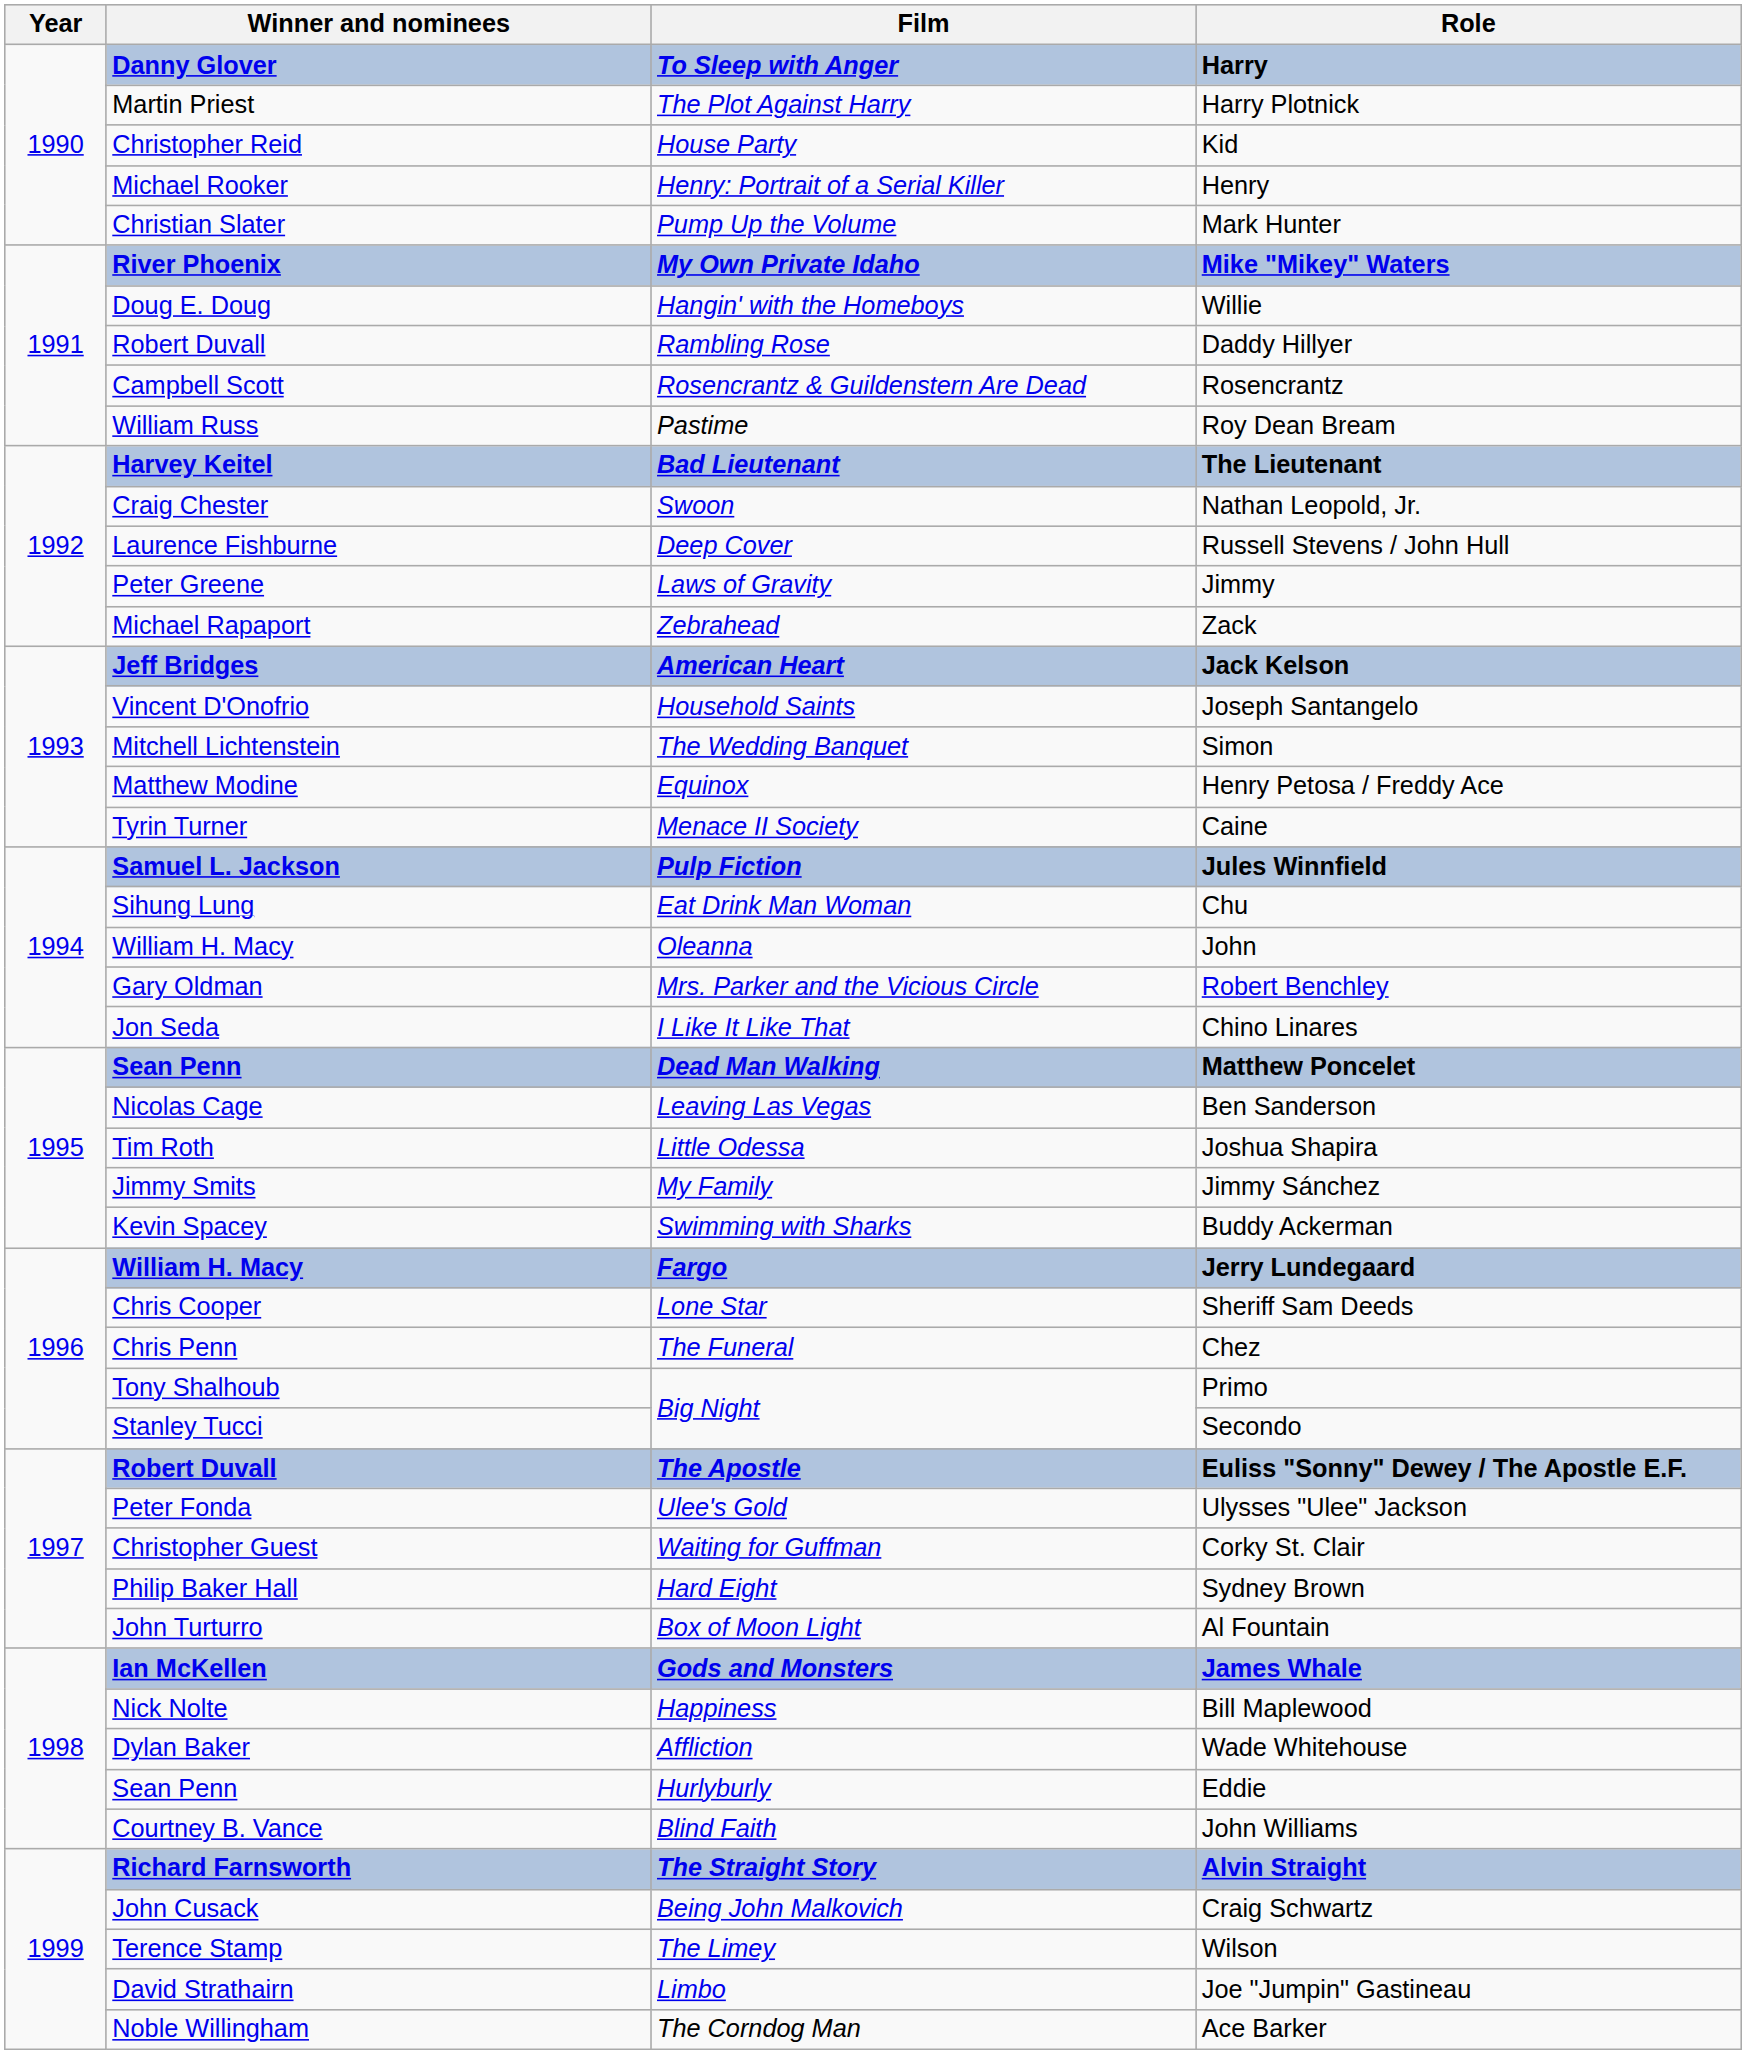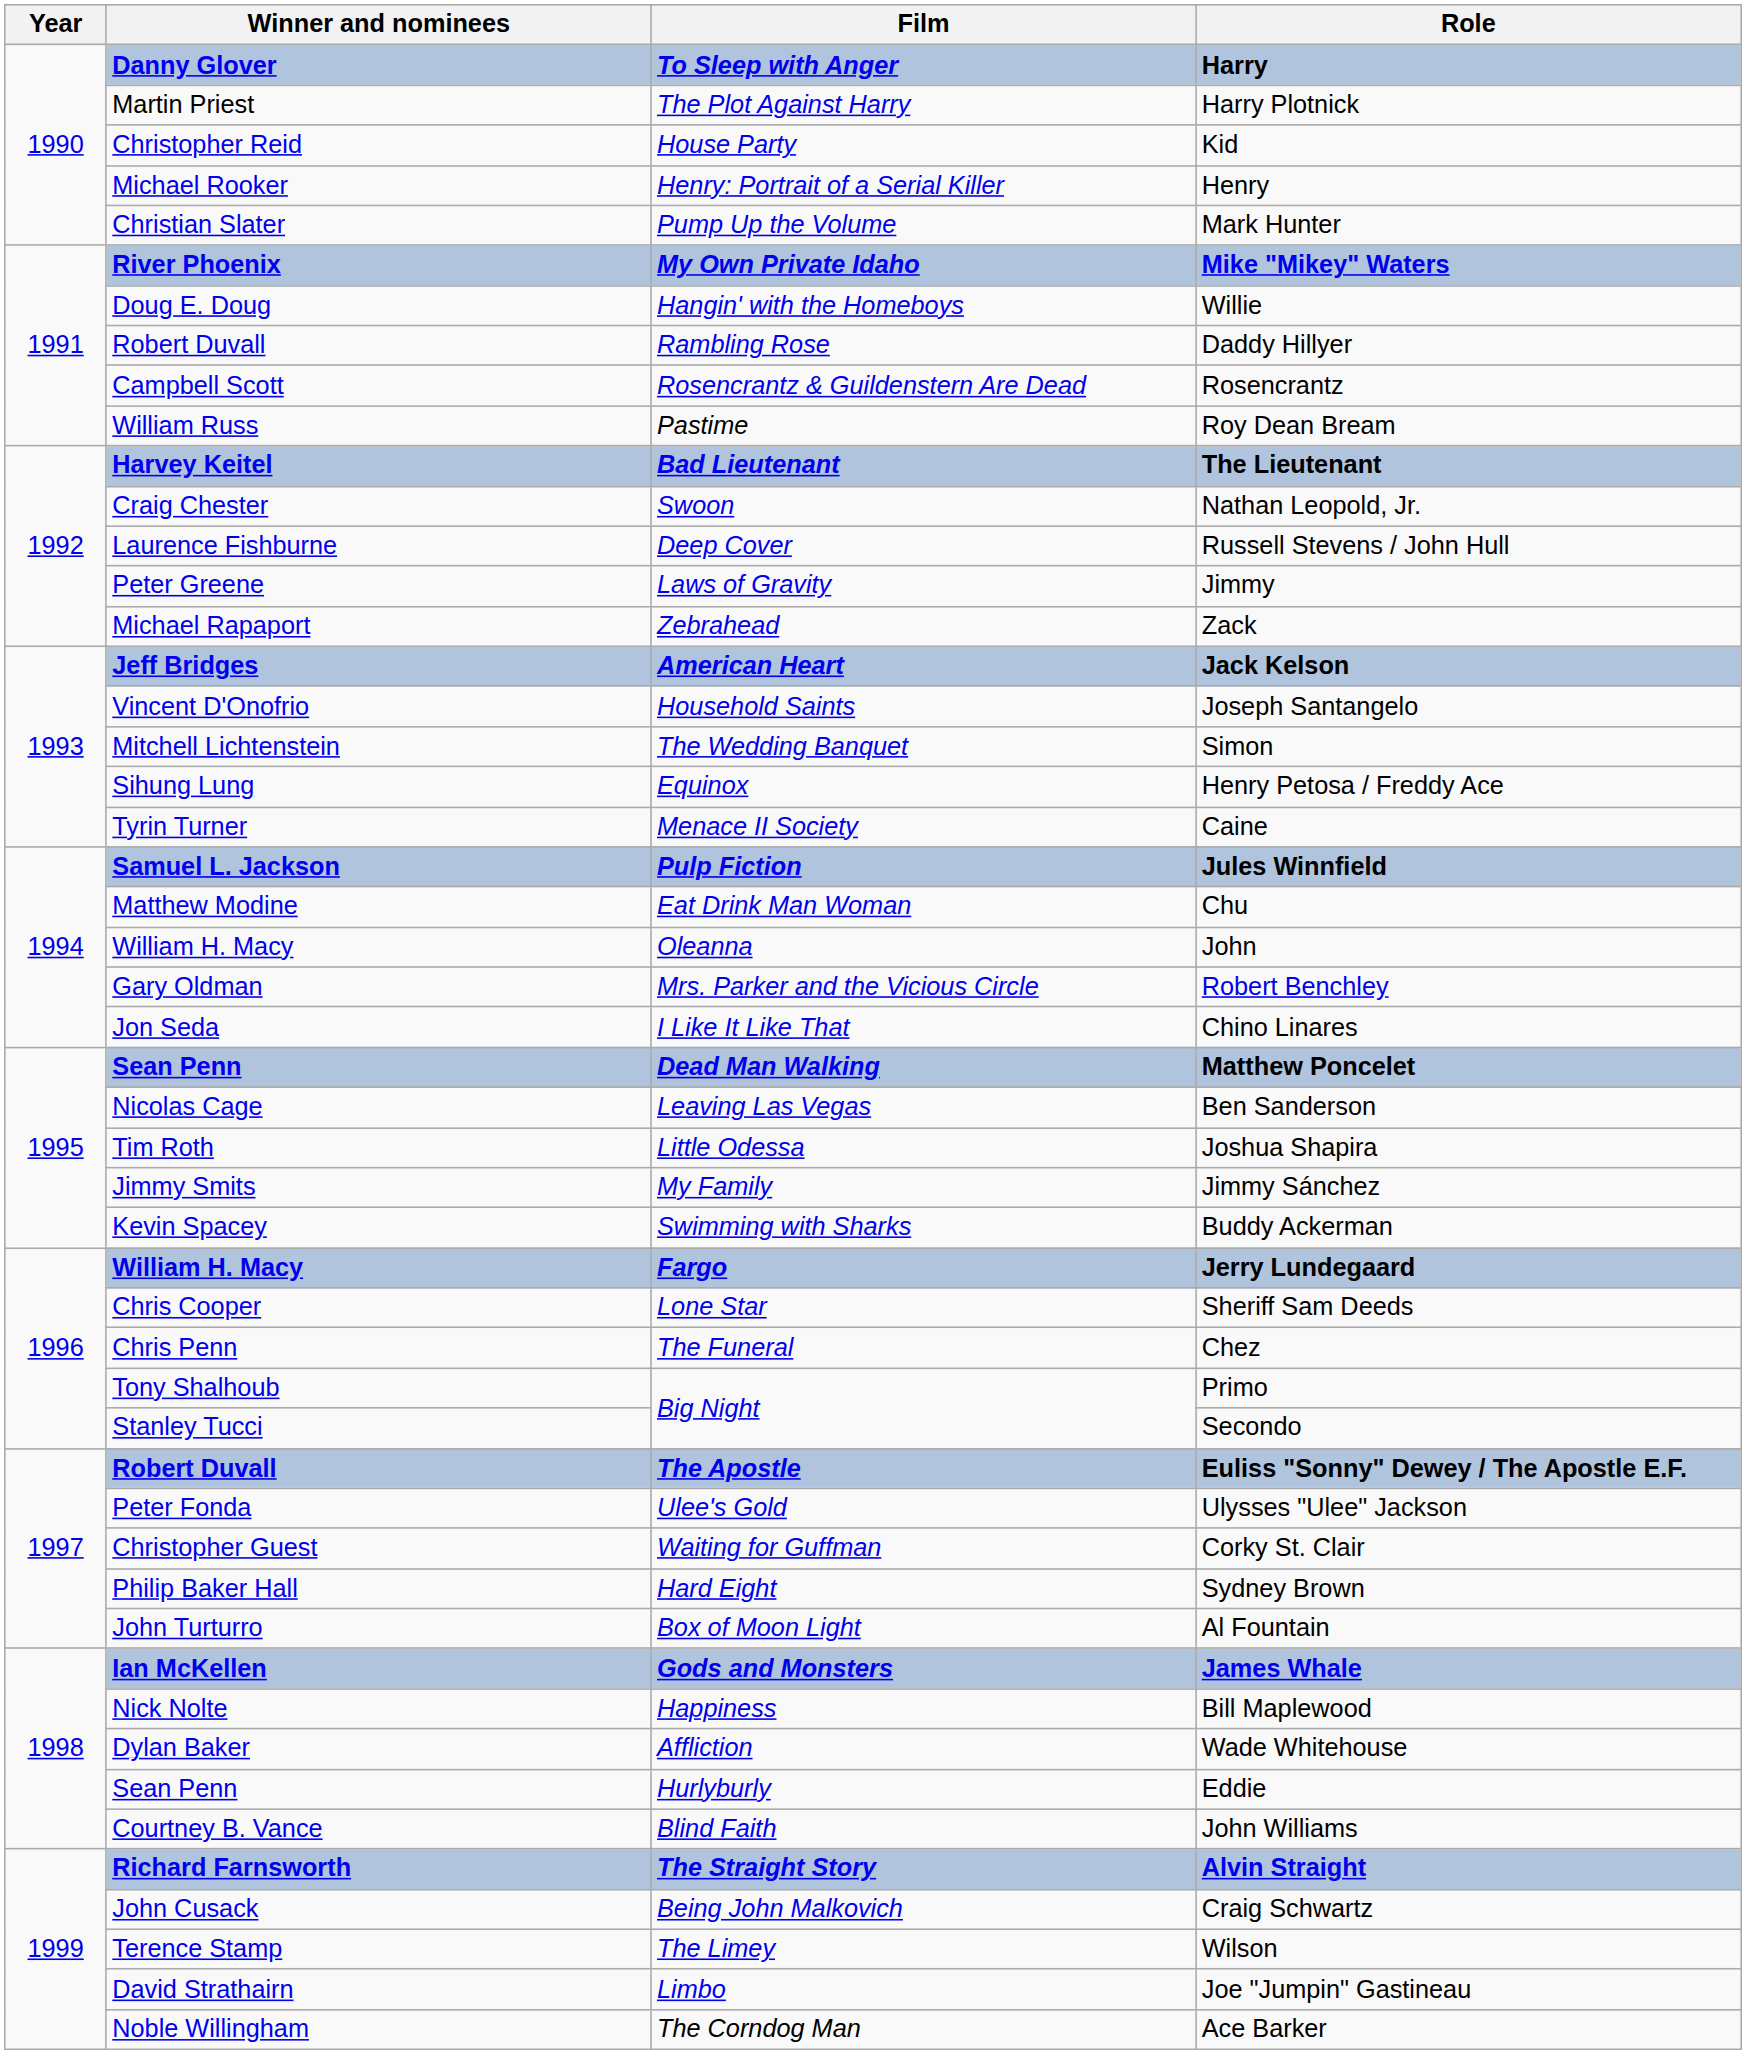(205, 786) Matthew Modine -> (183, 786) Sihung Lung
(183, 906) Sihung Lung -> (205, 906) Matthew Modine
